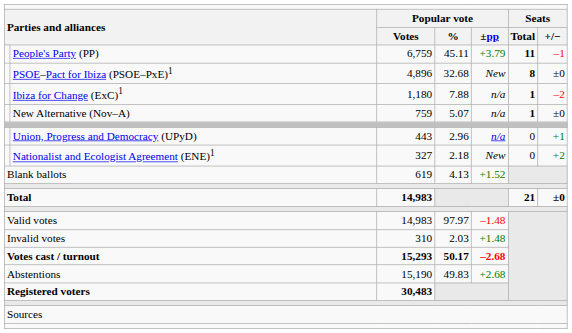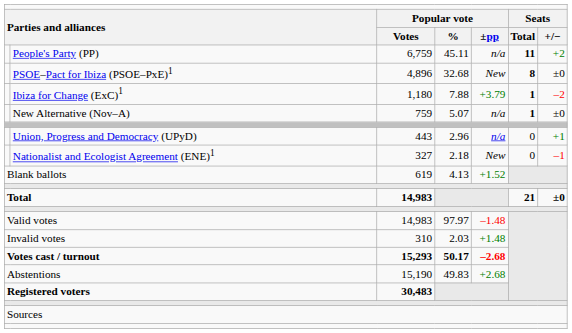(492, 54) +3.79 -> (498, 54) n/a
(559, 54) –1 -> (559, 54) +2
(498, 94) n/a -> (492, 94) +3.79
(559, 155) +2 -> (559, 155) –1
